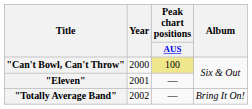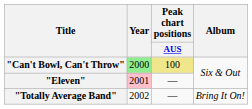(139, 65) no background -> (139, 65) lightgreen background
(139, 80) no background -> (139, 80) pink background
